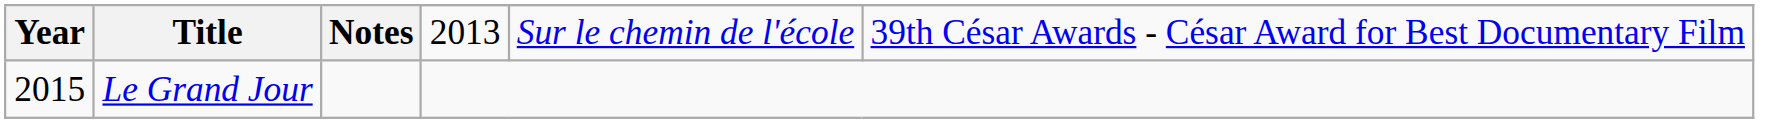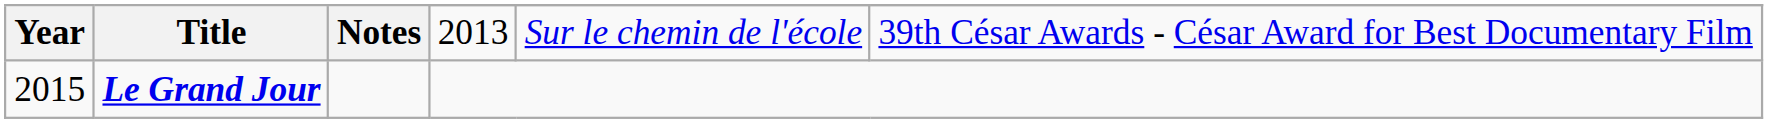(208, 88) normal -> (212, 88) bold
